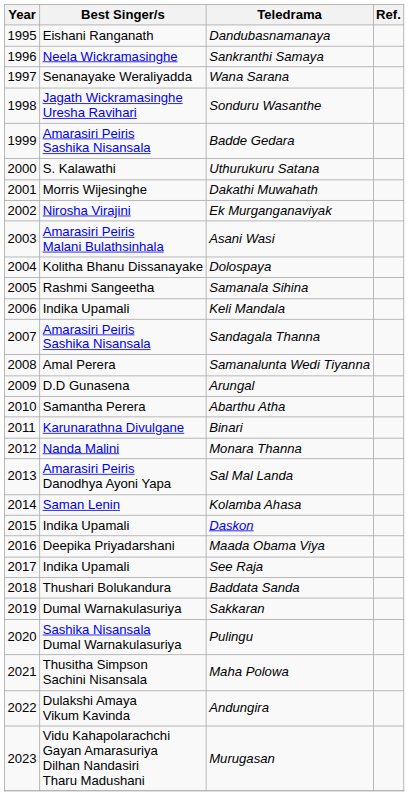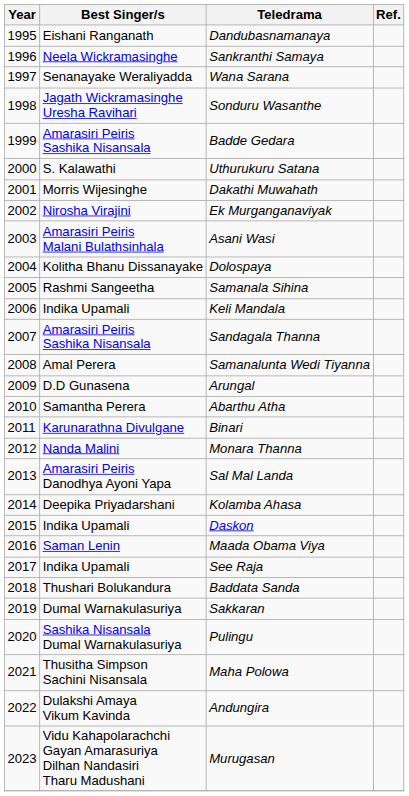(81, 504) Saman Lenin -> (109, 504) Deepika Priyadarshani
(109, 546) Deepika Priyadarshani -> (81, 546) Saman Lenin
